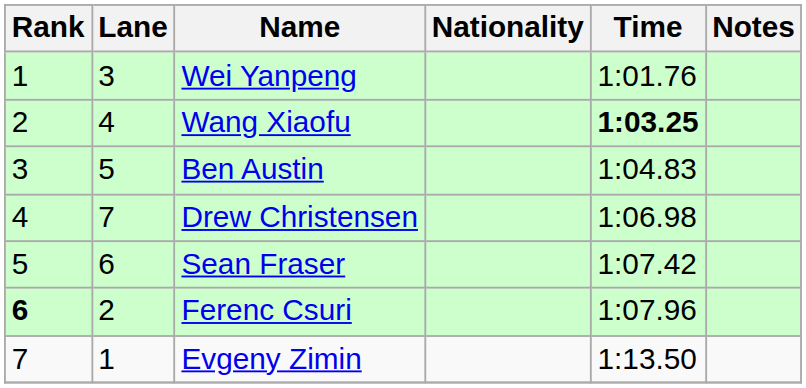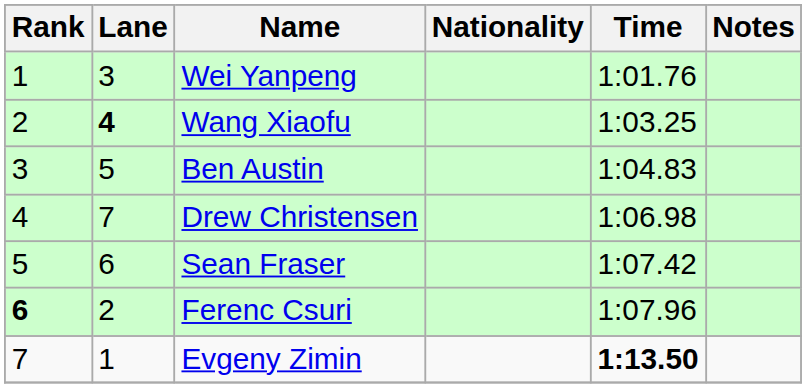(107, 122) normal -> (107, 122) bold
(648, 122) bold -> (647, 122) normal
(647, 358) normal -> (648, 358) bold
